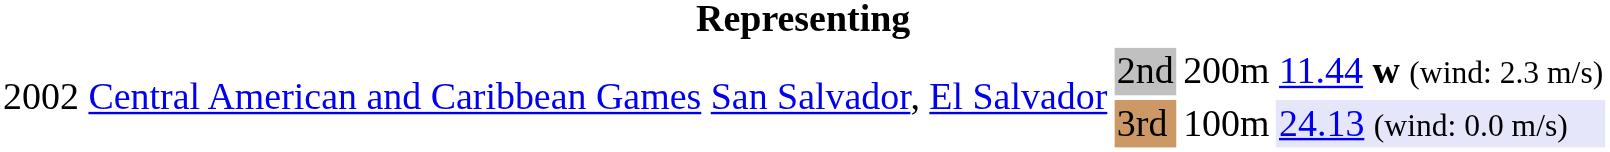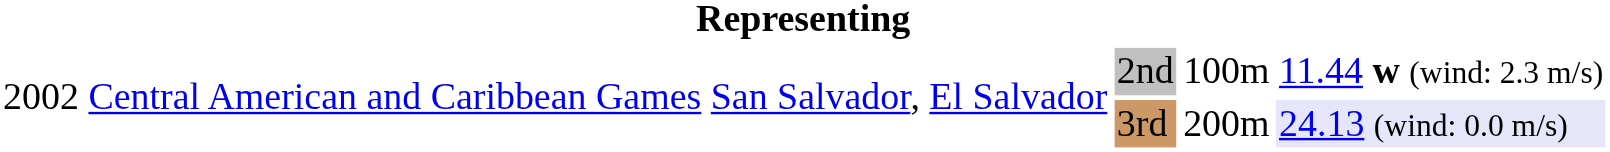(1226, 70) 200m -> (1226, 70) 100m
(1226, 123) 100m -> (1226, 123) 200m
